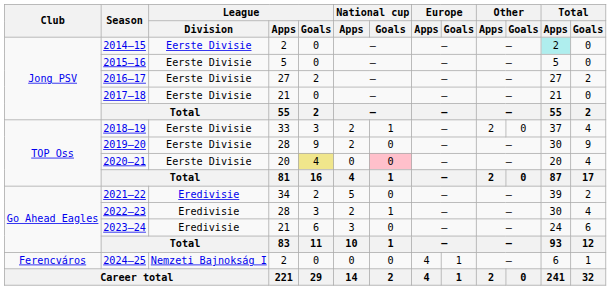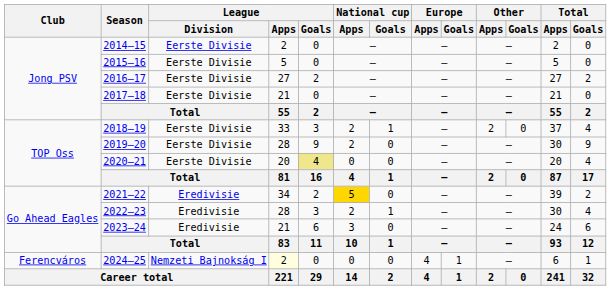(556, 46) paleturquoise background -> (556, 46) no background
(391, 161) pink background -> (391, 161) no background
(351, 194) no background -> (351, 194) gold background
(284, 261) no background -> (284, 261) lightyellow background
